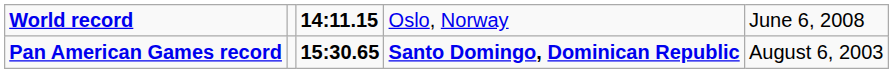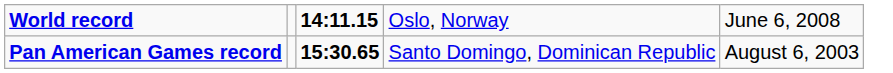(564, 52) bold -> (552, 52) normal
